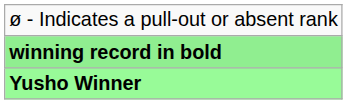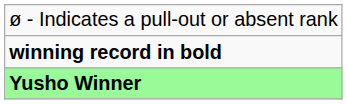(116, 51) lightgreen background -> (116, 51) no background
